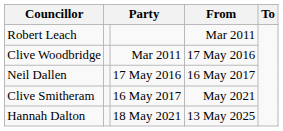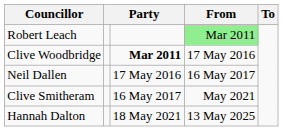(230, 34) no background -> (230, 34) lightgreen background
(156, 55) normal -> (155, 55) bold
